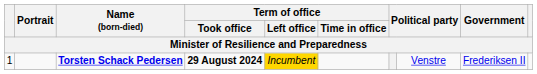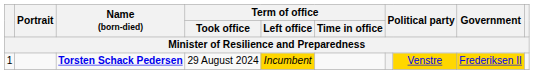(225, 61) bold -> (223, 61) normal
(428, 61) no background -> (425, 61) gold background
(494, 61) no background -> (491, 61) gold background
